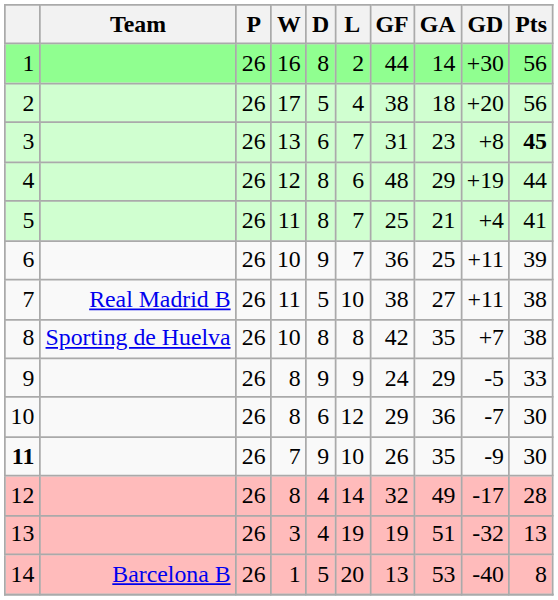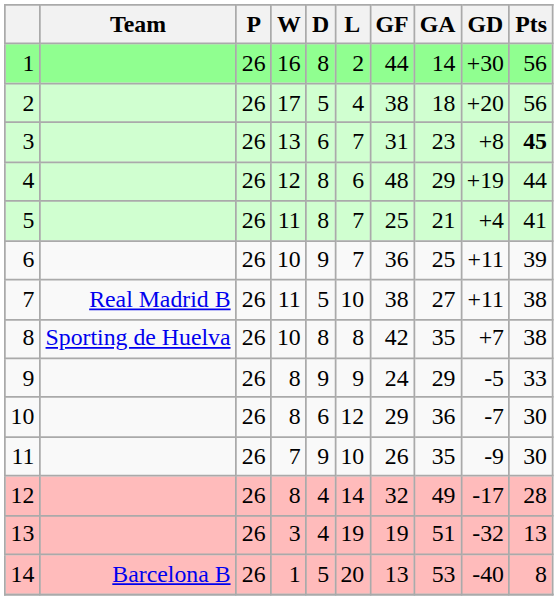(23, 455) bold -> (23, 455) normal
